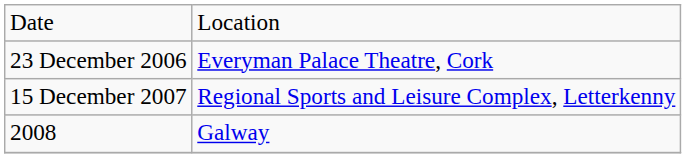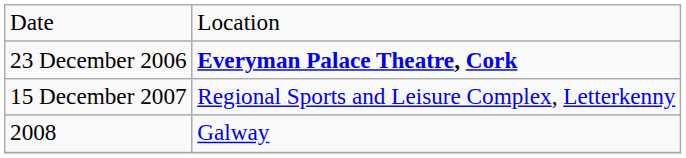(345, 59) normal -> (357, 59) bold
